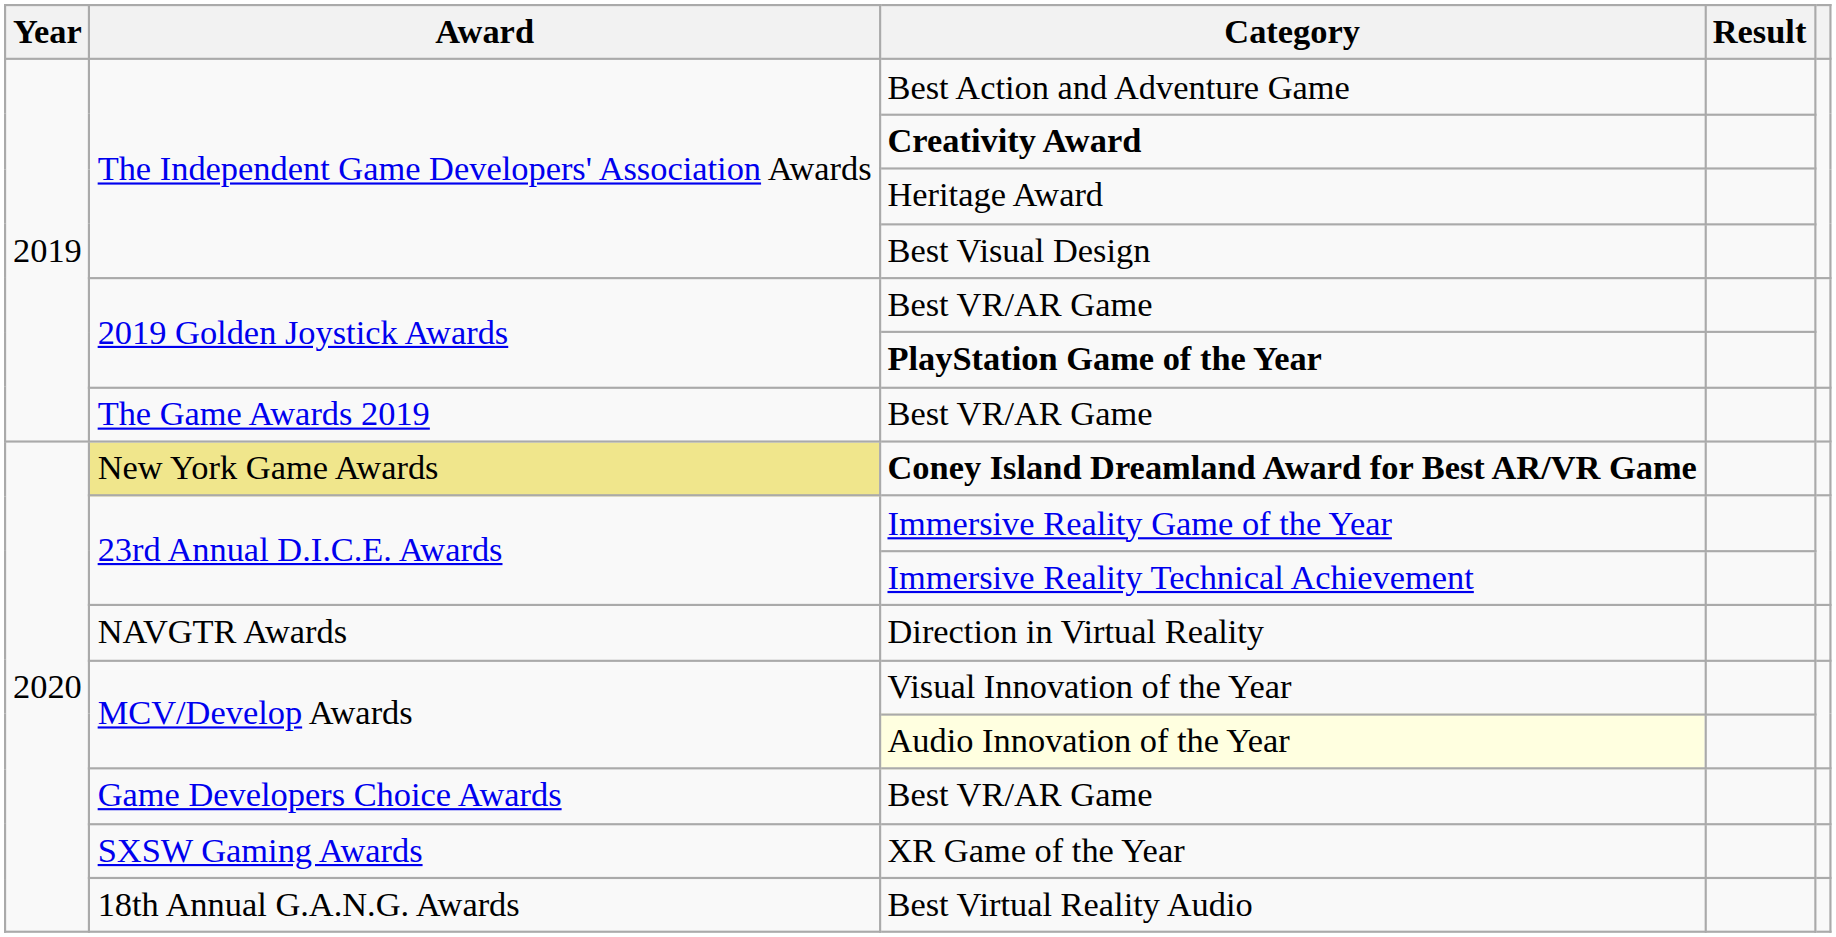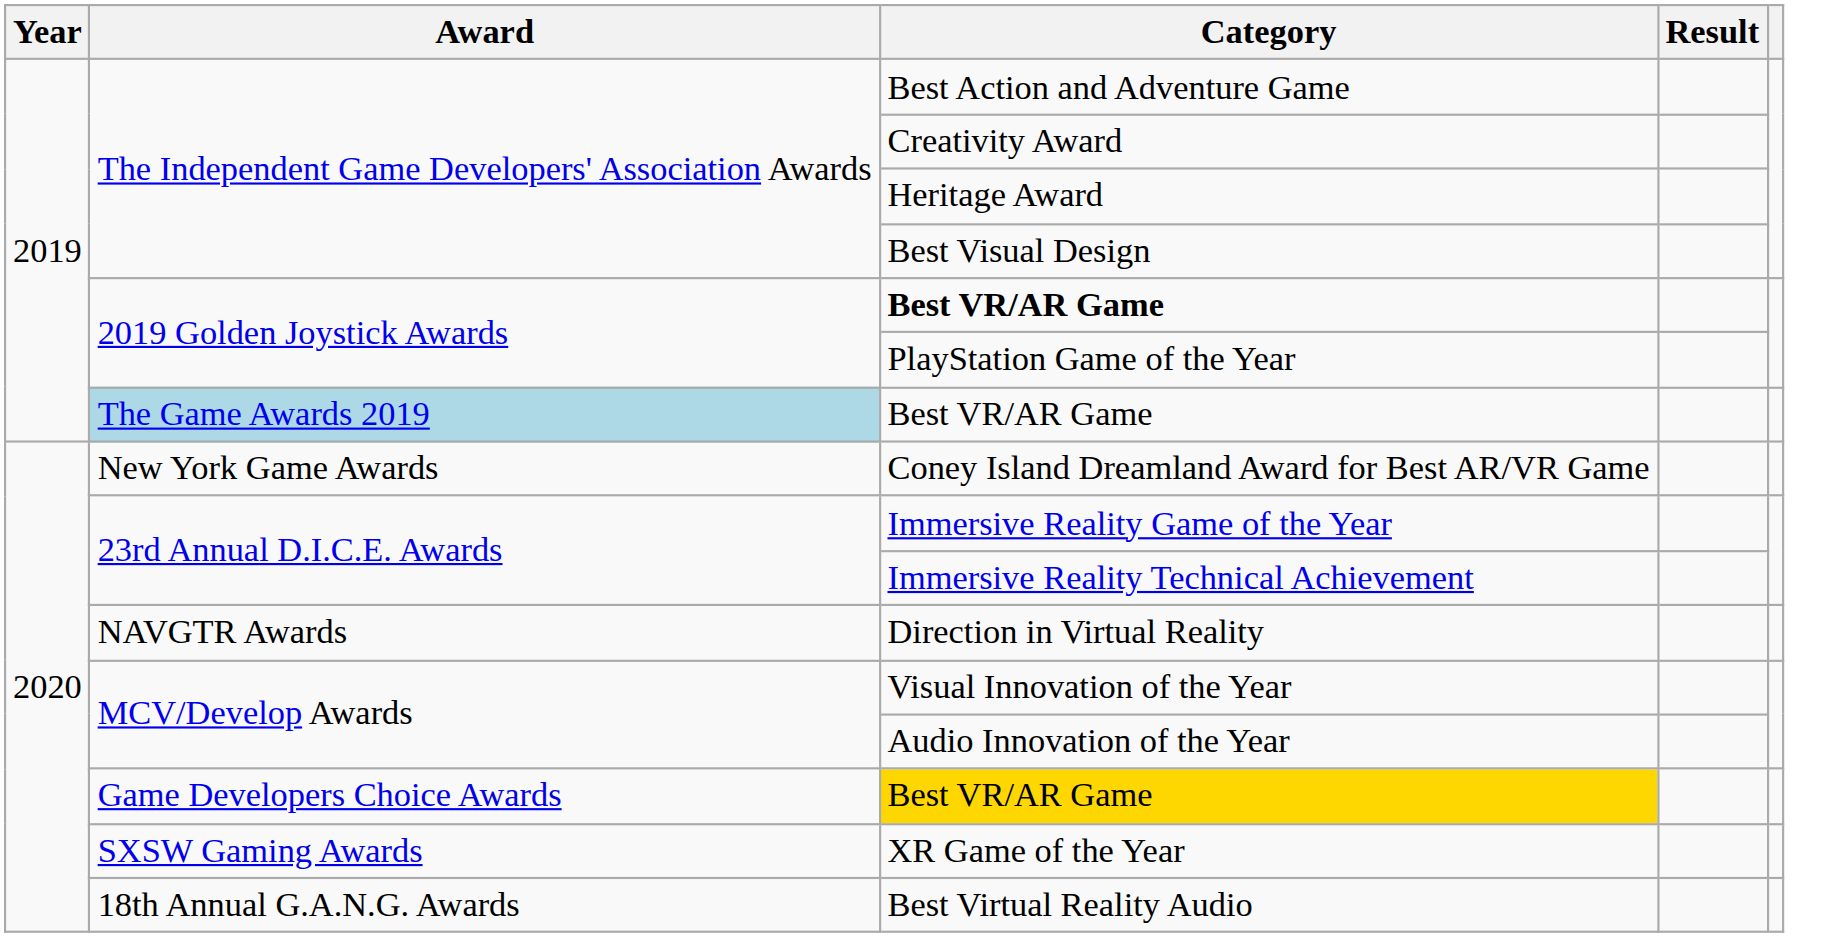(1014, 140) bold -> (1005, 140) normal
(1020, 304) normal -> (1026, 304) bold
(1105, 359) bold -> (1091, 359) normal
(264, 413) no background -> (264, 413) lightblue background
(268, 468) khaki background -> (268, 468) no background
(1292, 468) bold -> (1269, 468) normal
(1089, 741) lightyellow background -> (1089, 741) no background
(1020, 795) no background -> (1020, 795) gold background
